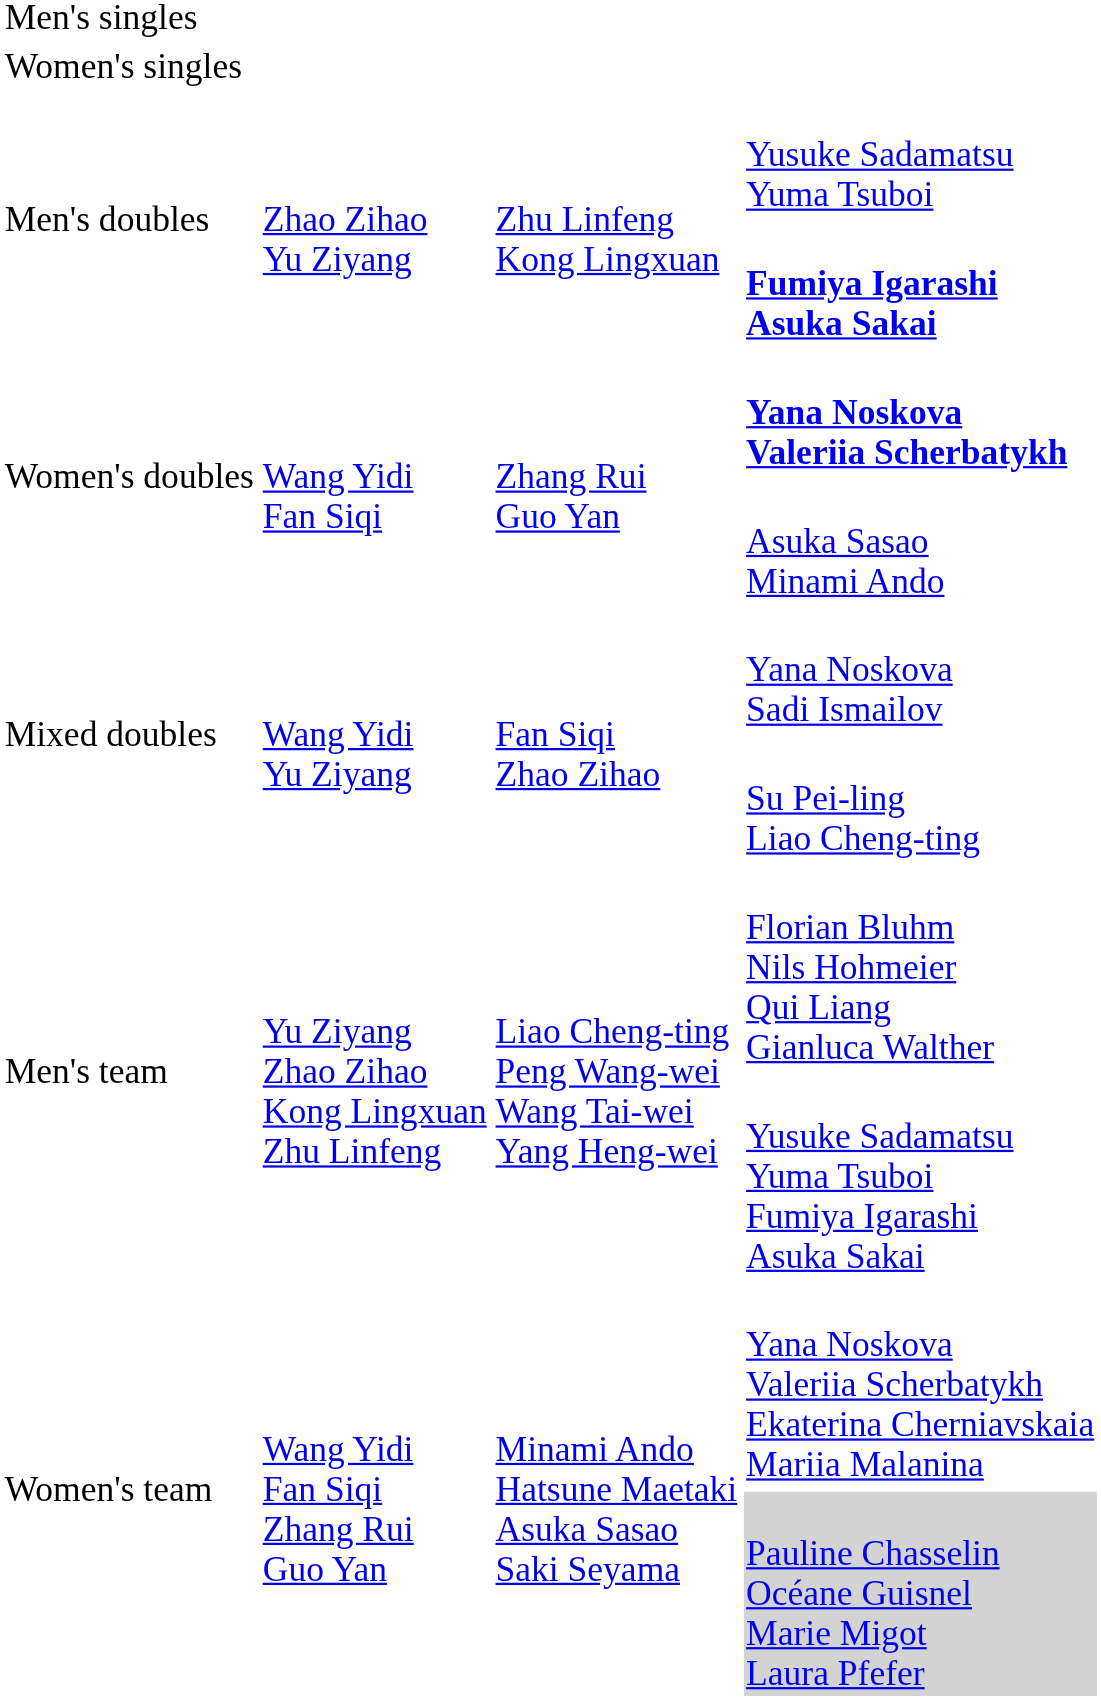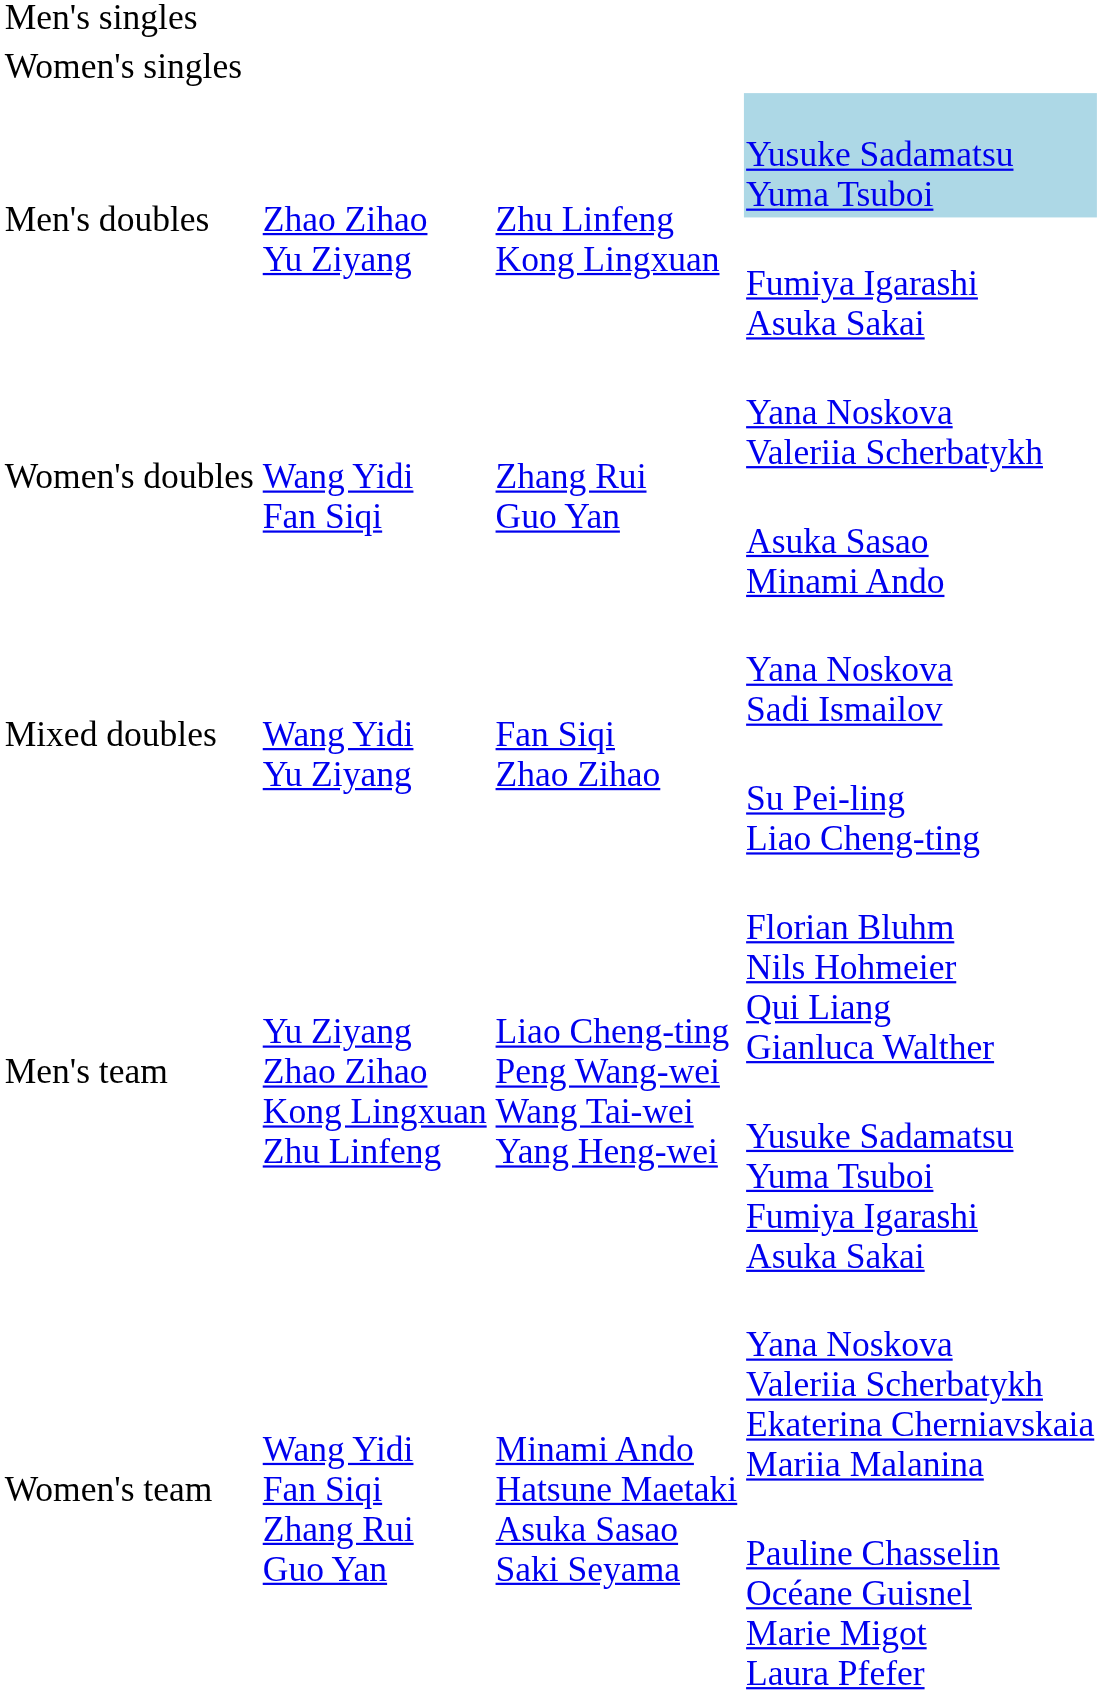(880, 174) no background -> (880, 174) lightblue background
(872, 303) bold -> (862, 303) normal
(907, 432) bold -> (895, 432) normal
(873, 1613) lightgrey background -> (873, 1613) no background
